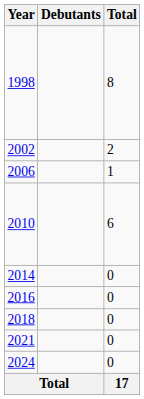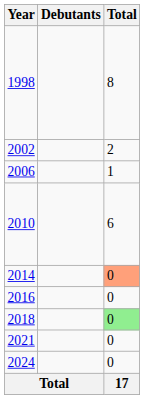(110, 276) no background -> (110, 276) lightsalmon background
(110, 319) no background -> (110, 319) lightgreen background
